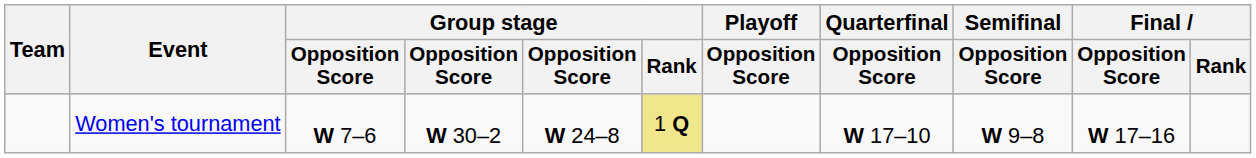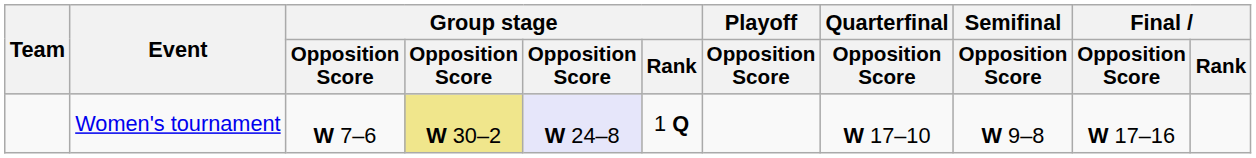(464, 136) no background -> (464, 136) khaki background
(582, 136) no background -> (582, 136) lavender background
(672, 124) khaki background -> (672, 124) no background
